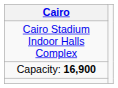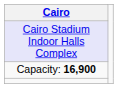(56, 41) no background -> (56, 41) lavender background
